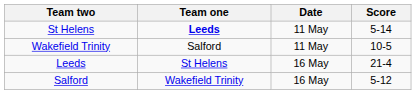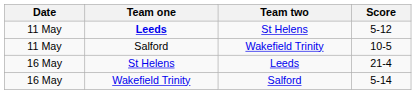columns swapped: (311, 13) <-> (71, 13)
(381, 30) 5-14 -> (381, 30) 5-12
(381, 81) 5-12 -> (381, 81) 5-14
